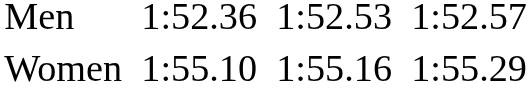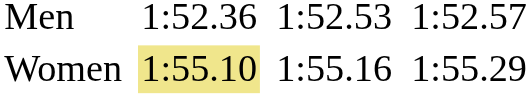(199, 68) no background -> (199, 68) khaki background
